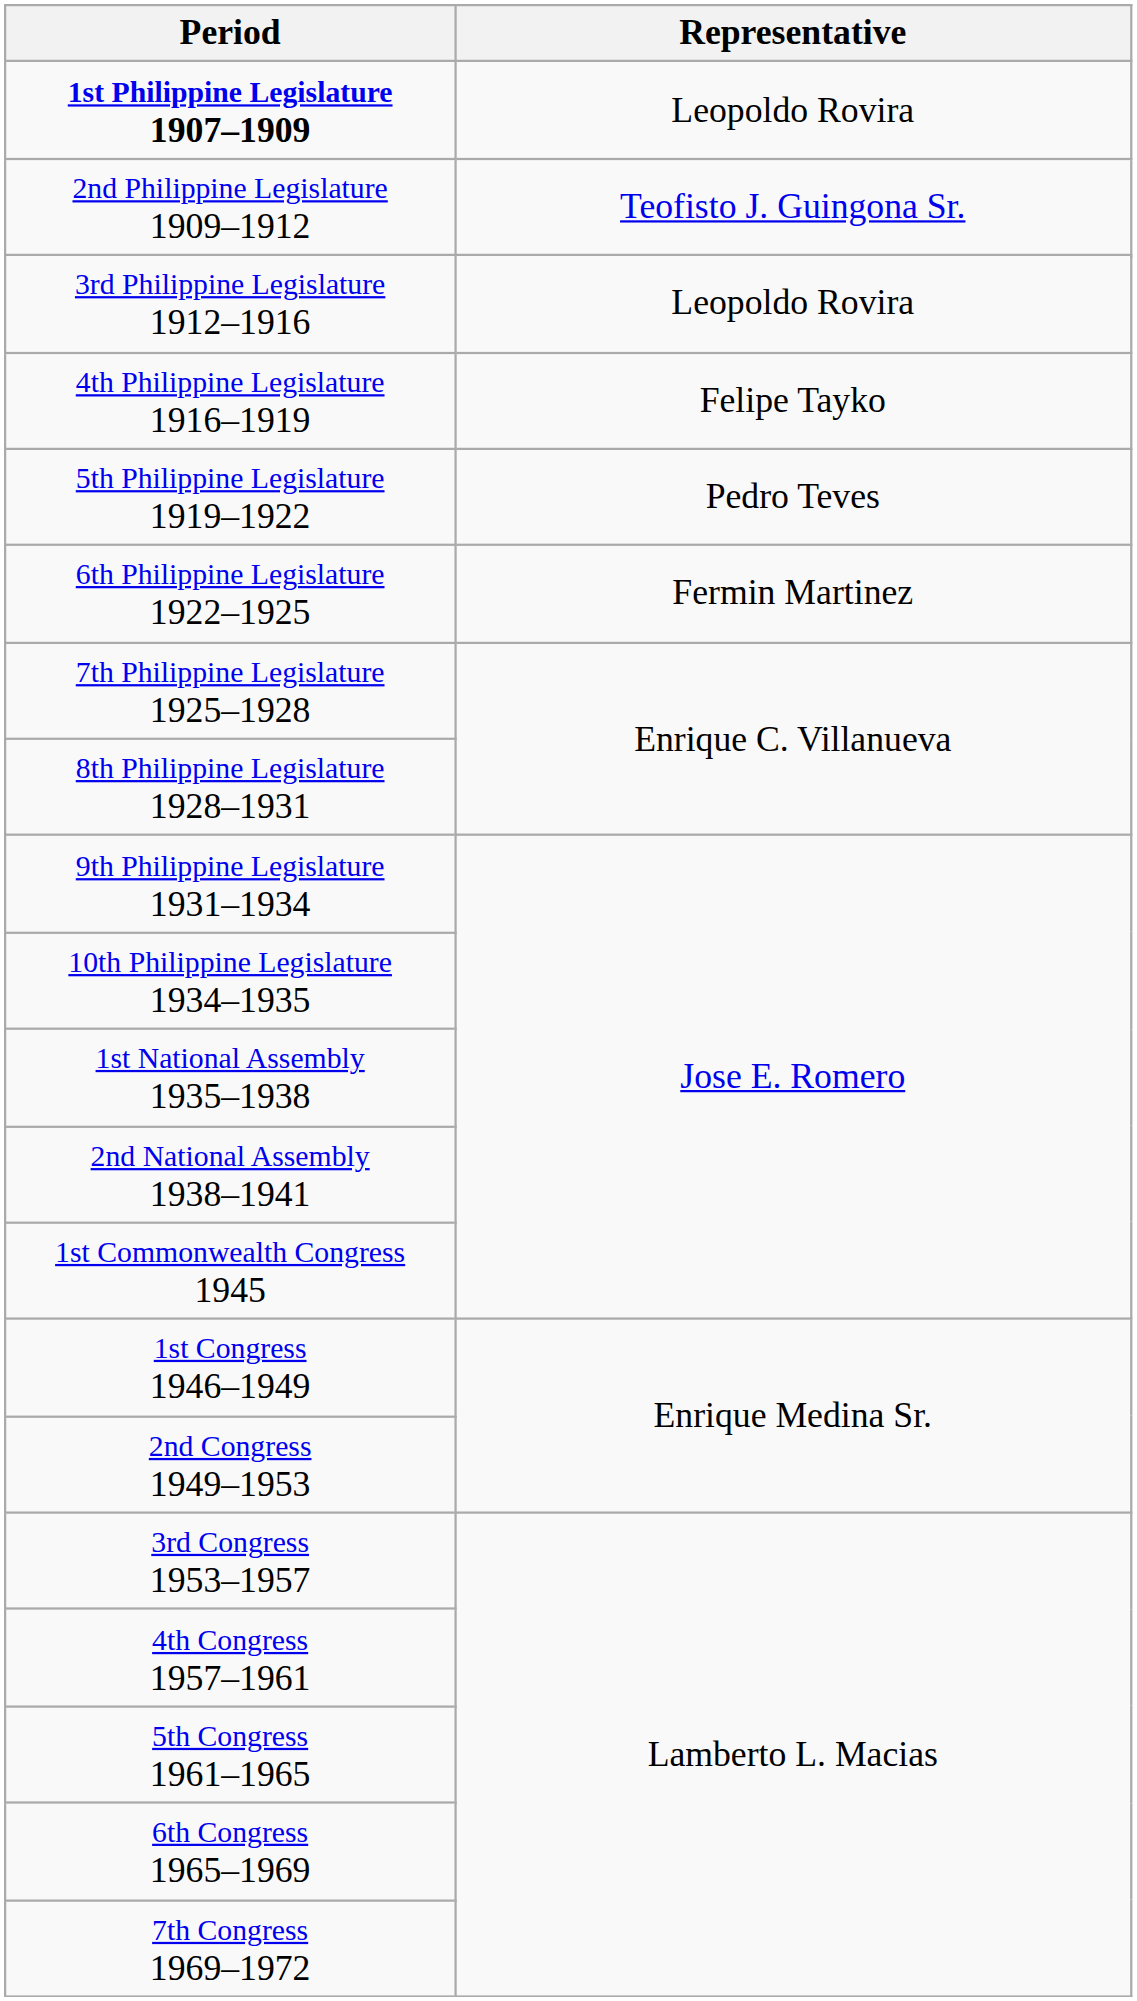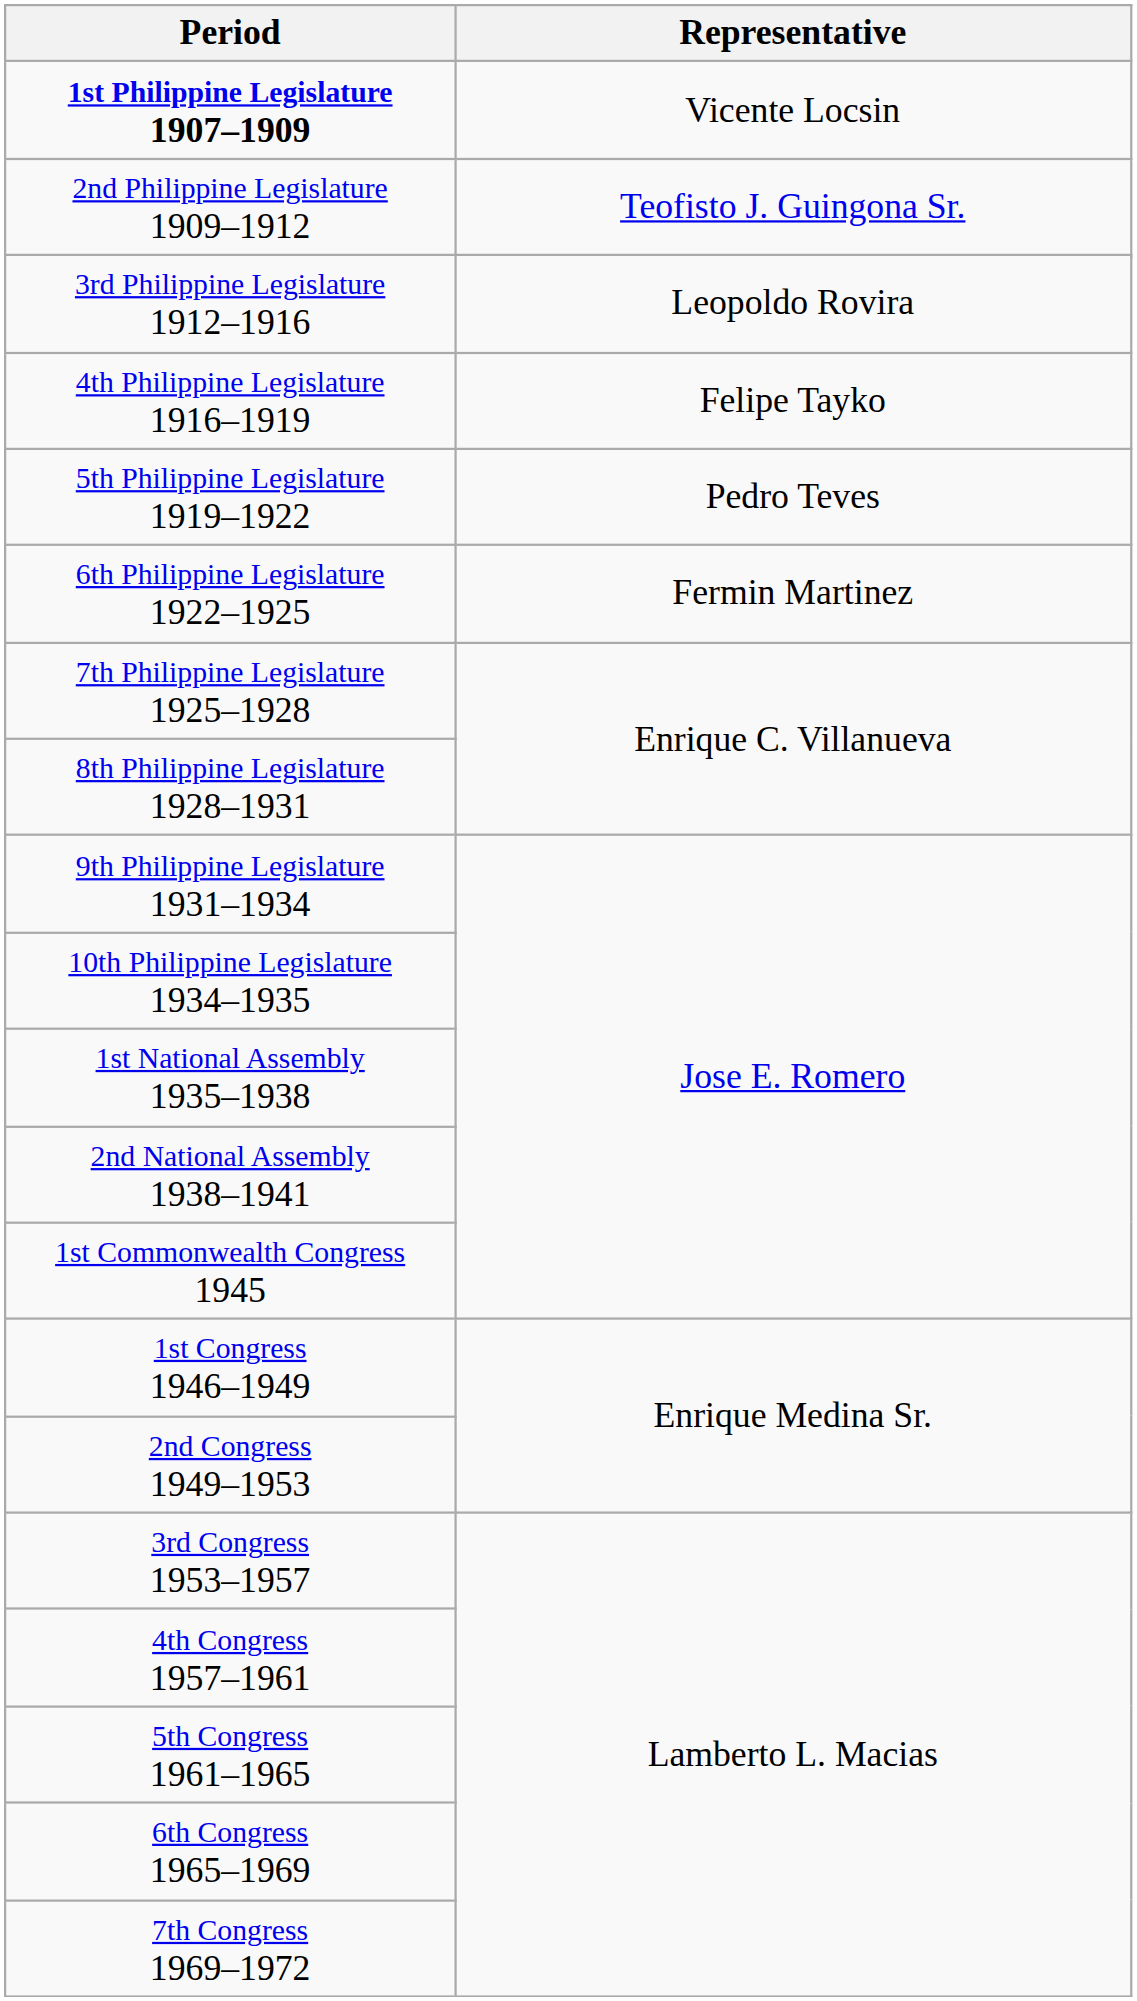(793, 109) Leopoldo Rovira -> (793, 109) Vicente Locsin
